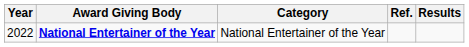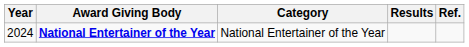columns swapped: (440, 13) <-> (402, 13)
(20, 32) 2022 -> (20, 32) 2024
